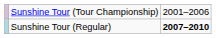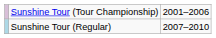(186, 27) bold -> (186, 27) normal
